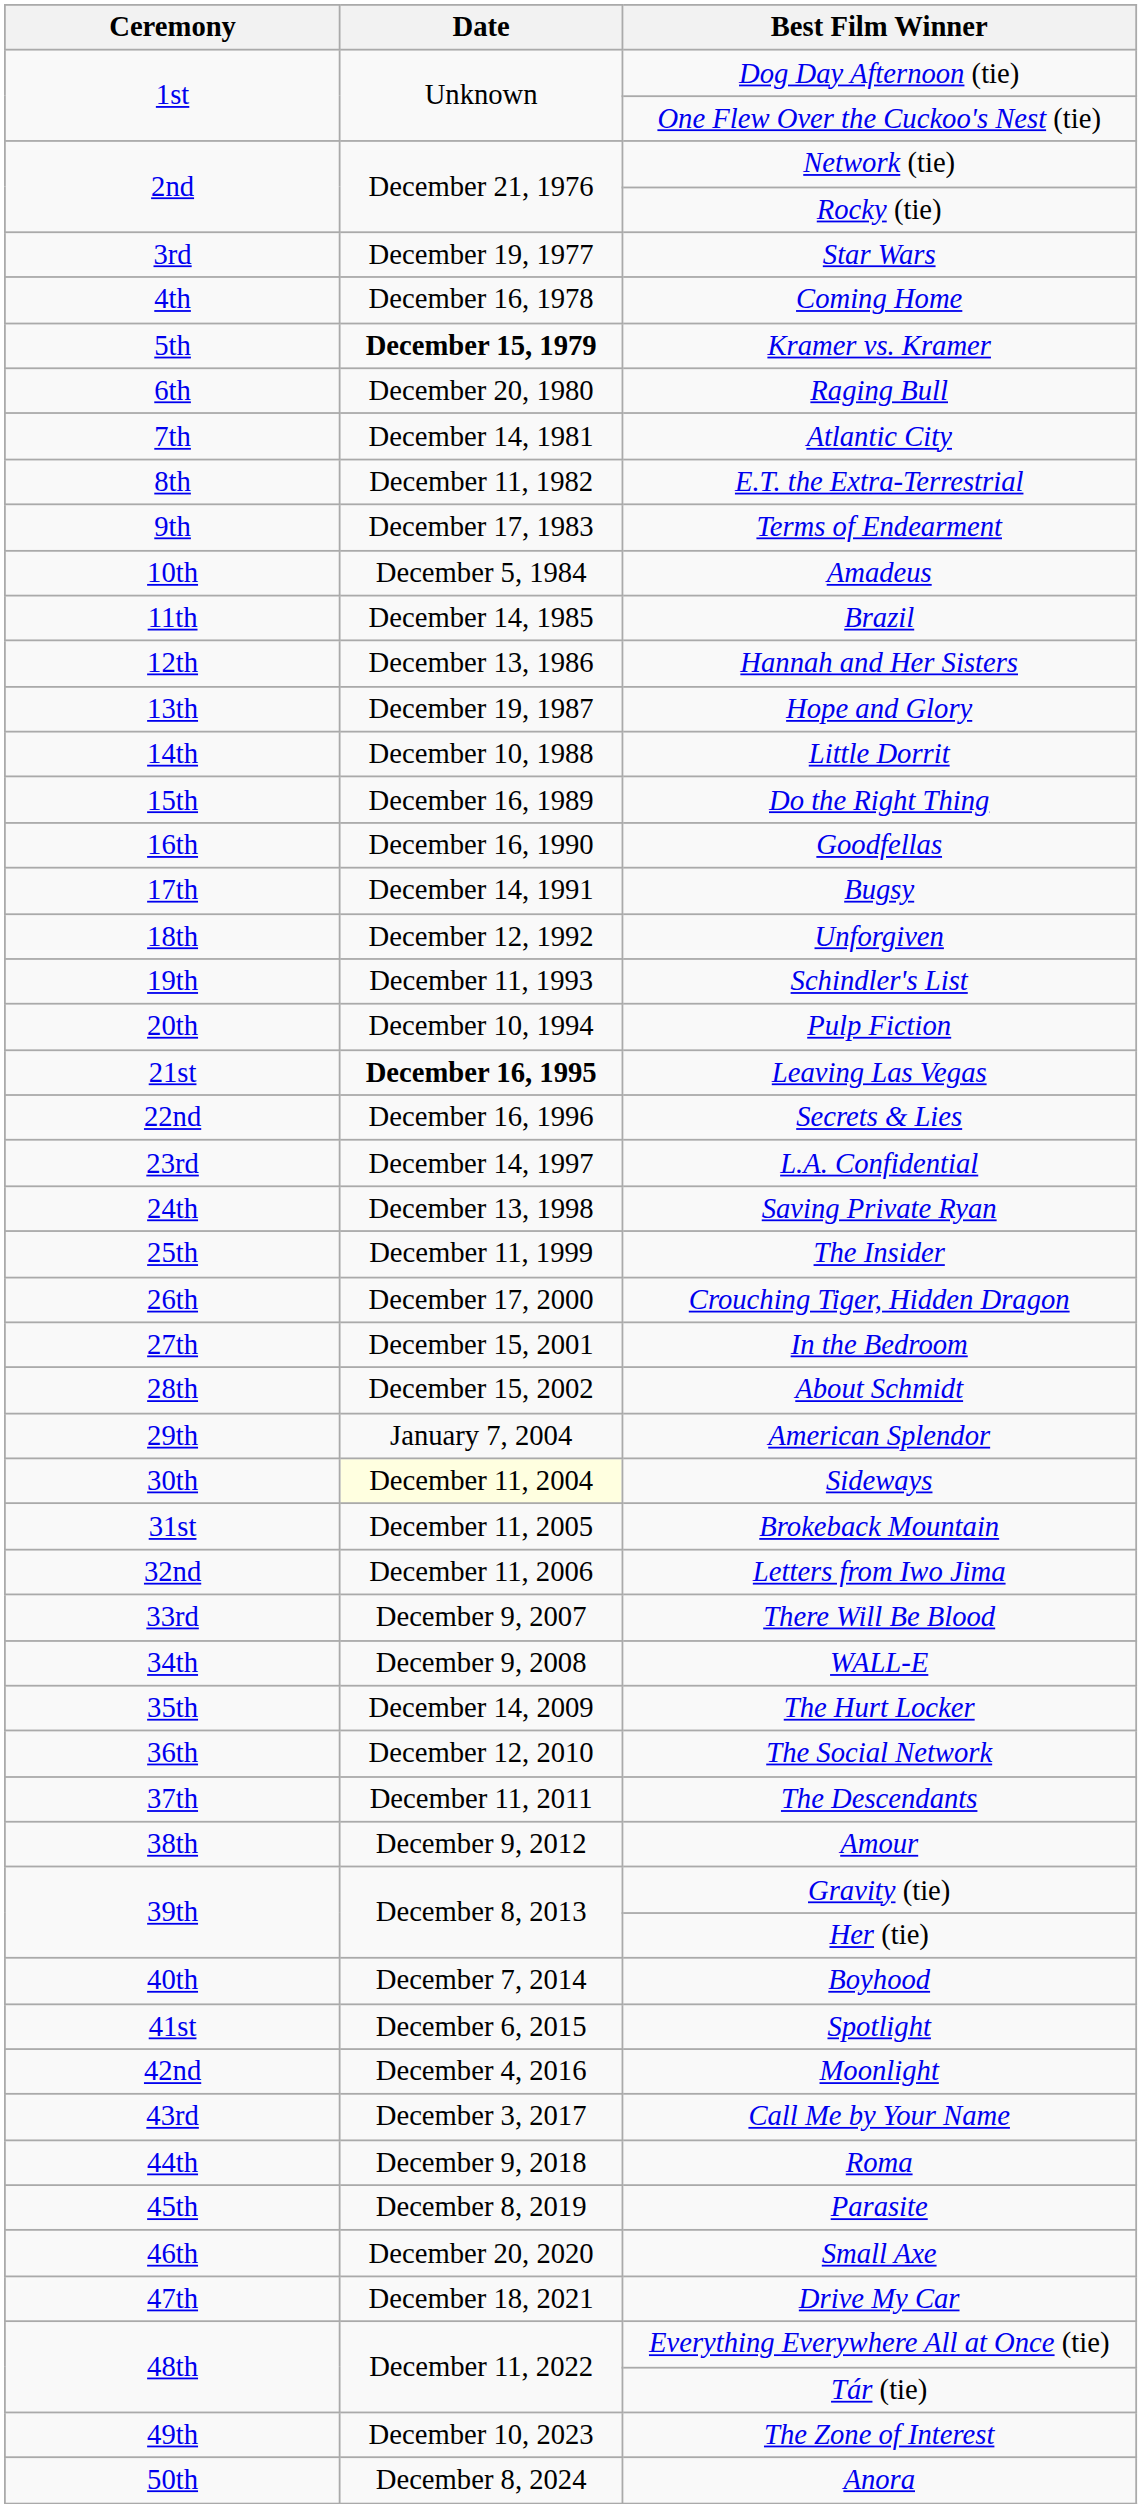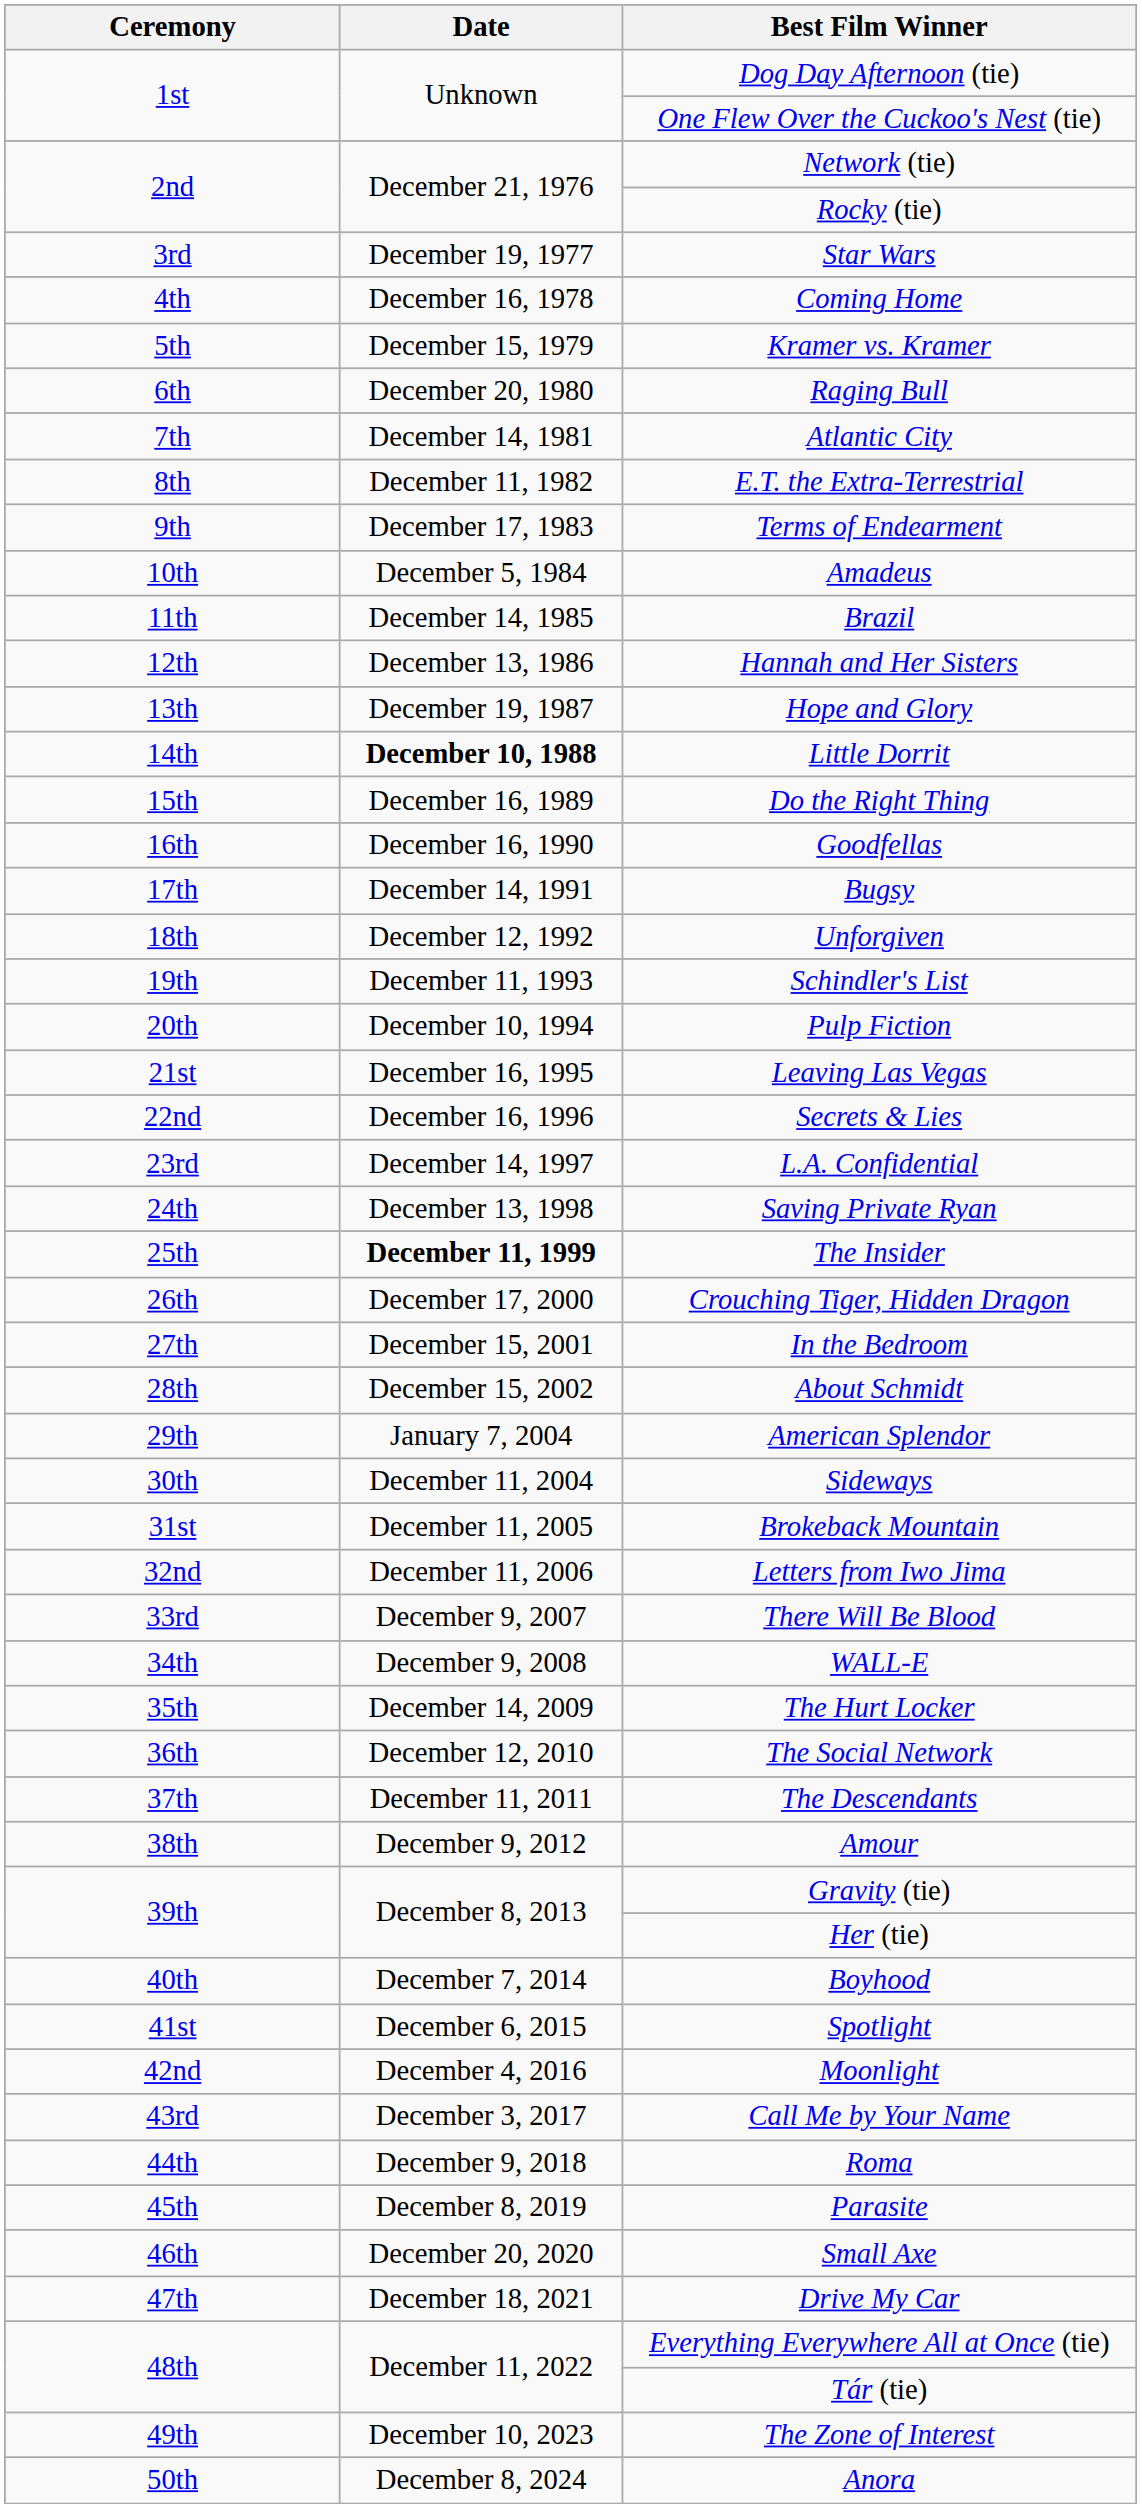(481, 345) bold -> (481, 345) normal
(481, 753) normal -> (481, 753) bold
(481, 1071) bold -> (481, 1071) normal
(481, 1253) normal -> (481, 1253) bold
(481, 1480) lightyellow background -> (481, 1480) no background
